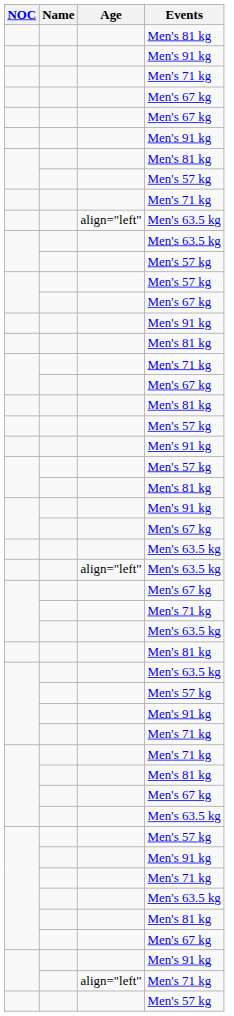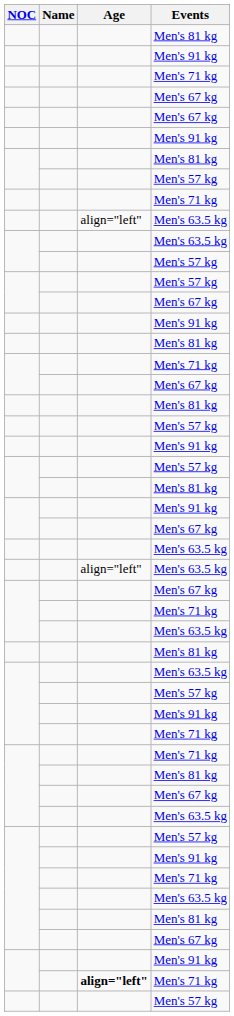(111, 980) normal -> (114, 980) bold
